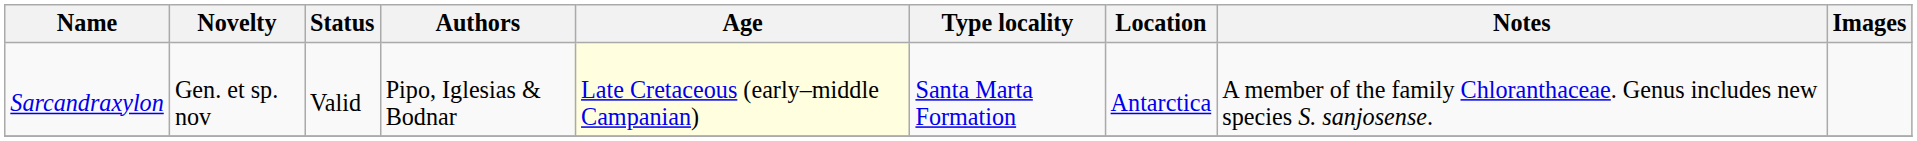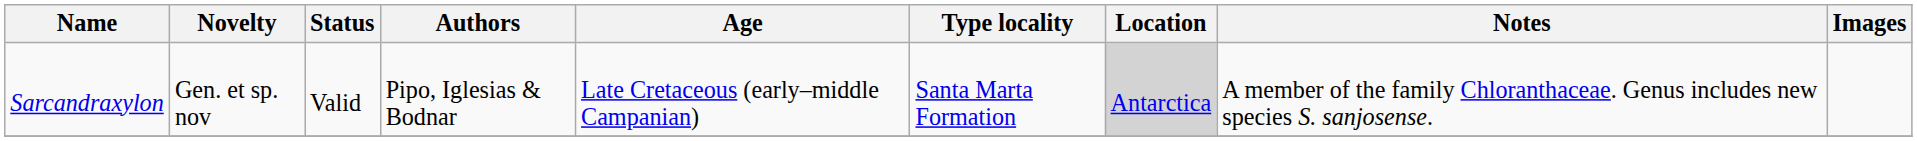(730, 102) lightyellow background -> (730, 102) no background
(1161, 102) no background -> (1161, 102) lightgrey background
